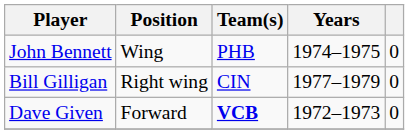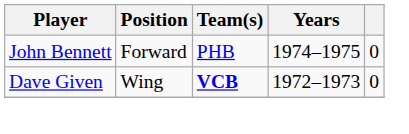(142, 50) Wing -> (154, 50) Forward
- row: (58, 81)
(154, 112) Forward -> (142, 81) Wing
